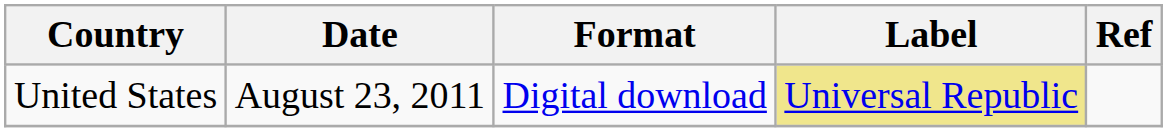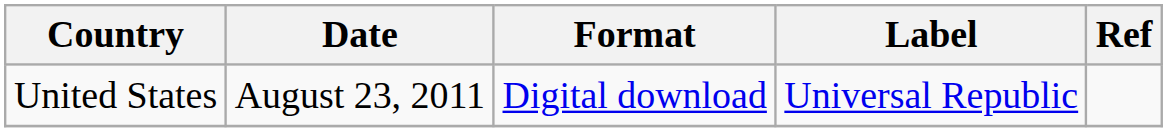(931, 94) khaki background -> (931, 94) no background
